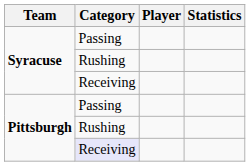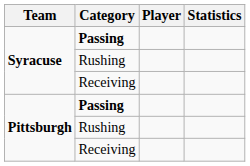(100, 38) normal -> (101, 38) bold
(100, 105) normal -> (101, 105) bold
(107, 149) lavender background -> (107, 149) no background
